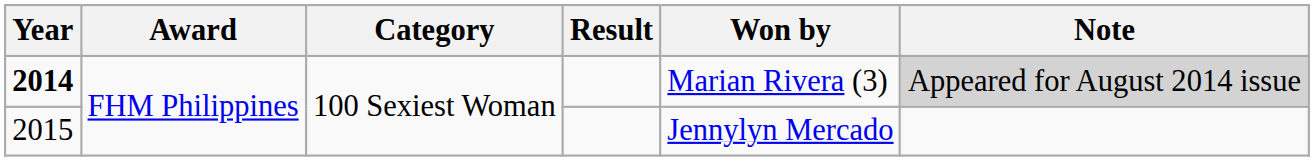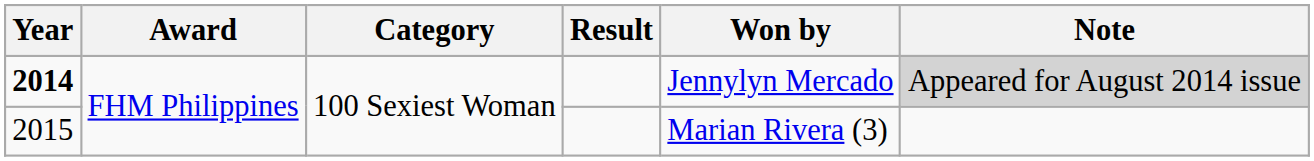(778, 80) Marian Rivera (3) -> (780, 80) Jennylyn Mercado
(780, 130) Jennylyn Mercado -> (778, 130) Marian Rivera (3)
